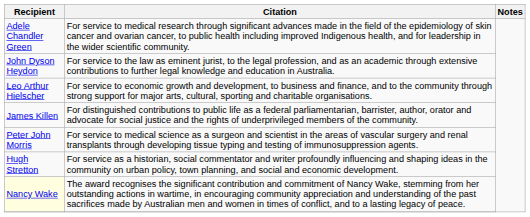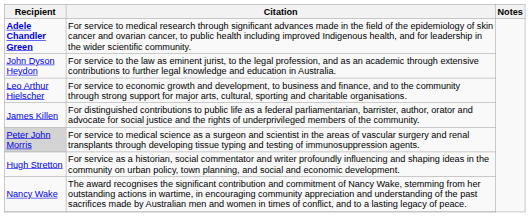(25, 36) normal -> (26, 36) bold
(28, 140) no background -> (28, 140) lightgrey background
(32, 194) lightyellow background -> (32, 194) no background
